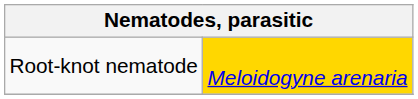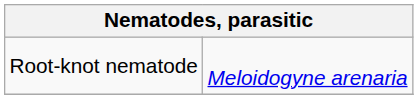(308, 77) gold background -> (308, 77) no background
